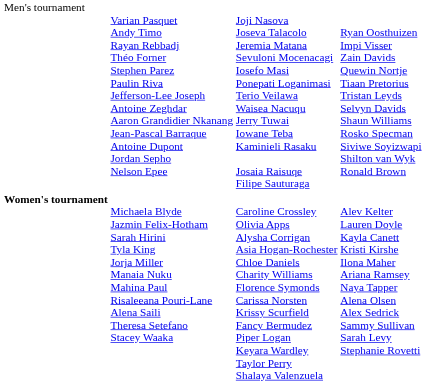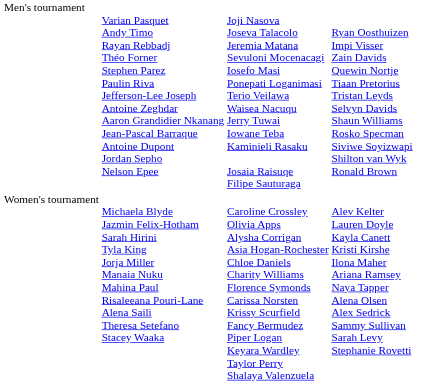(56, 199) bold -> (51, 199) normal
